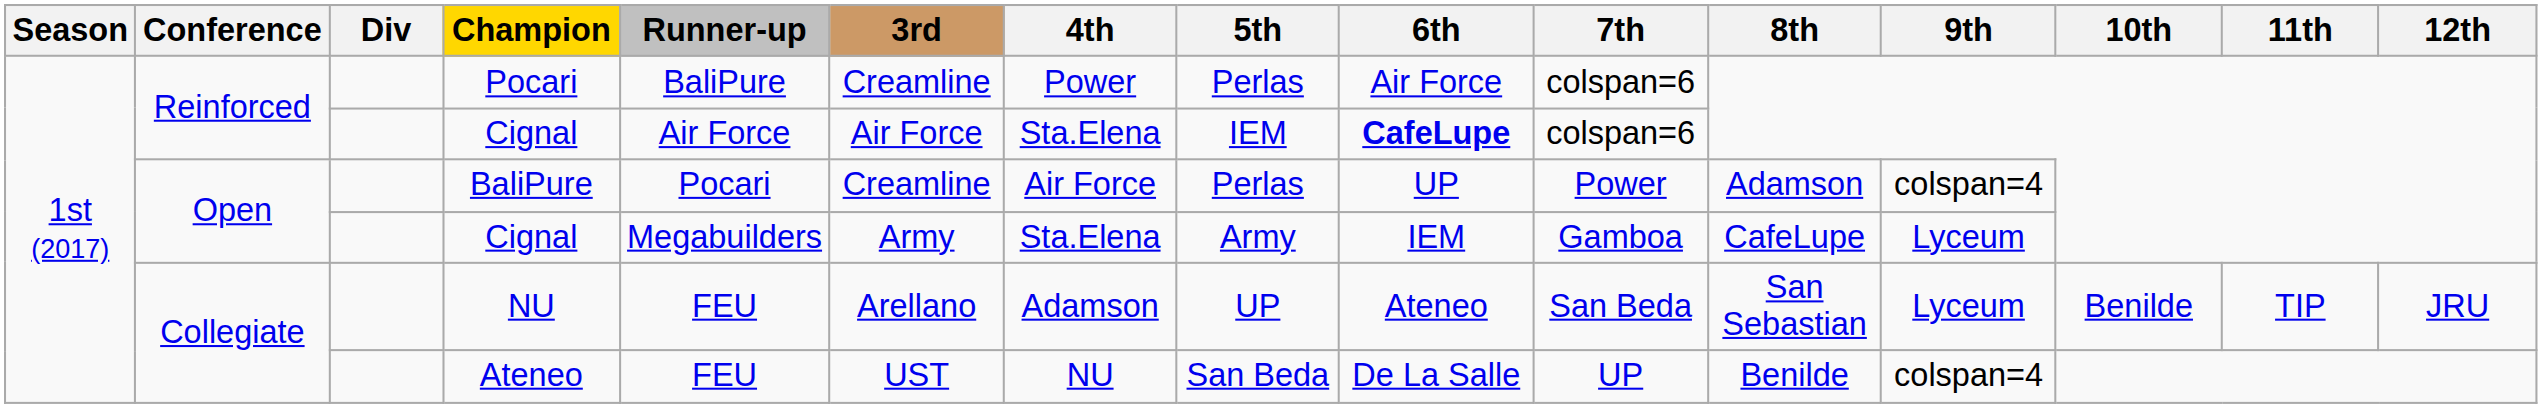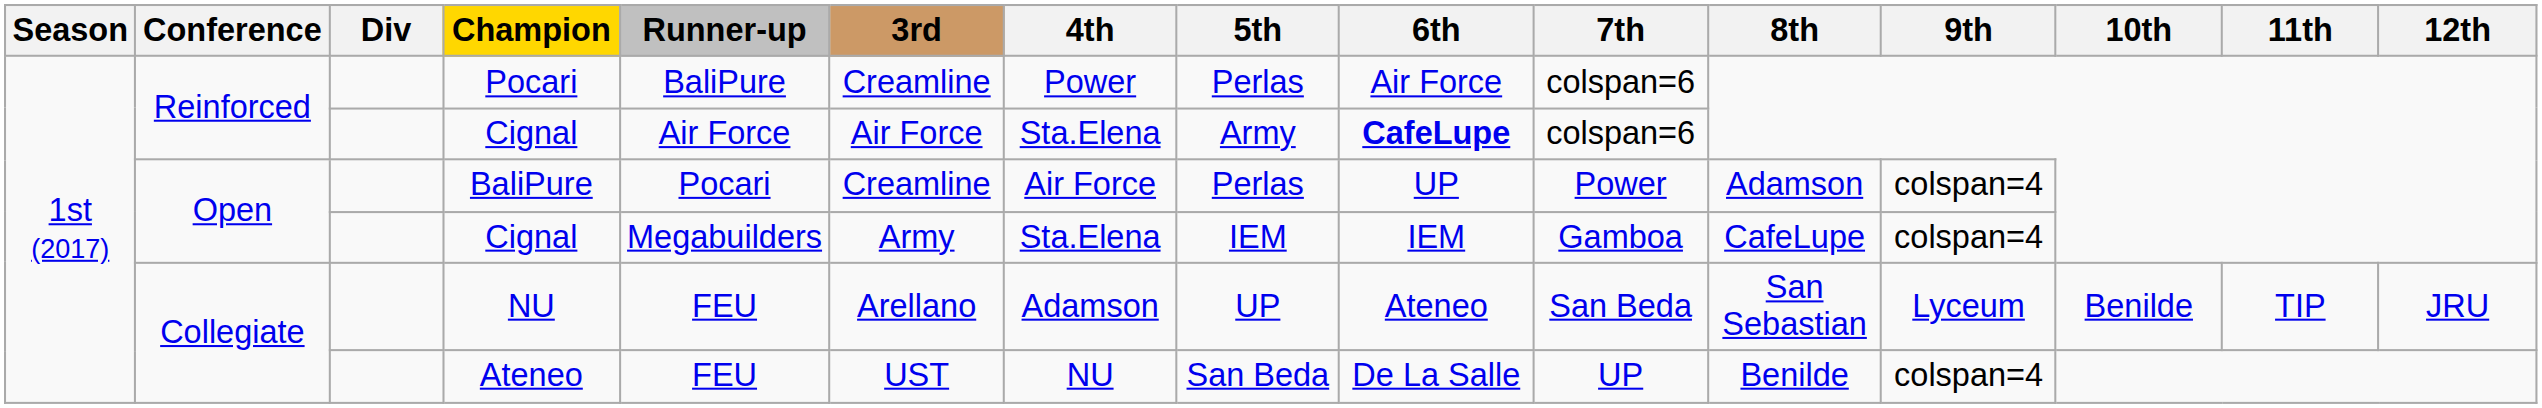(1258, 133) IEM -> (1258, 133) Army
(1258, 236) Army -> (1258, 236) IEM
(1969, 236) Lyceum -> (1969, 236) colspan=4
